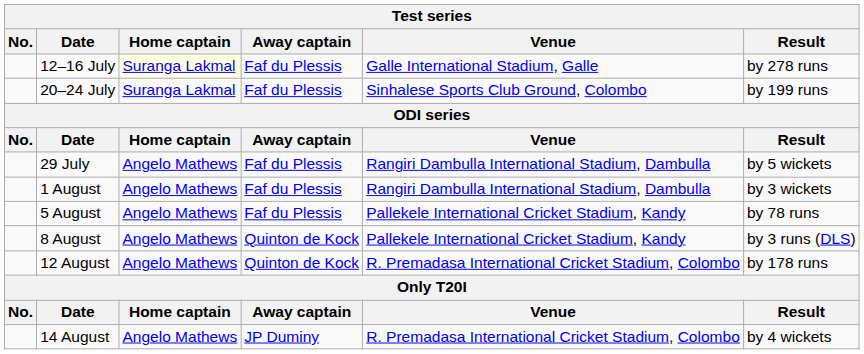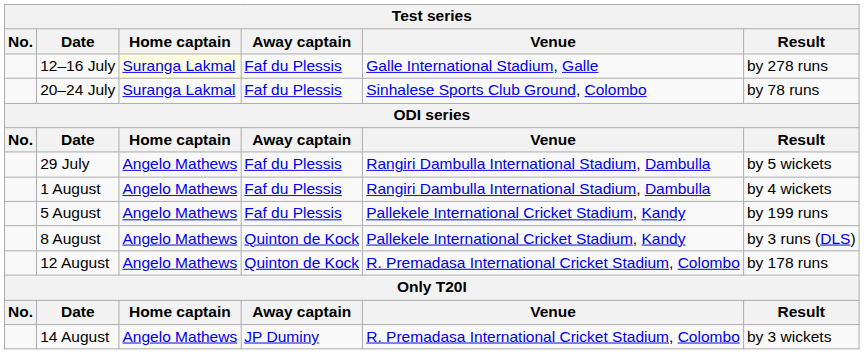(787, 90) by 199 runs -> (783, 90) by 78 runs
(789, 189) by 3 wickets -> (789, 189) by 4 wickets
(783, 213) by 78 runs -> (787, 213) by 199 runs
(789, 336) by 4 wickets -> (789, 336) by 3 wickets
